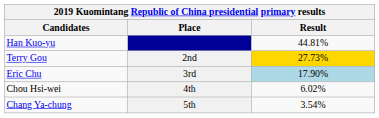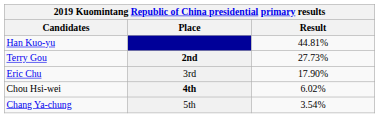(190, 58) normal -> (190, 58) bold
(313, 58) gold background -> (313, 58) no background
(313, 74) lightblue background -> (313, 74) no background
(190, 89) normal -> (190, 89) bold
